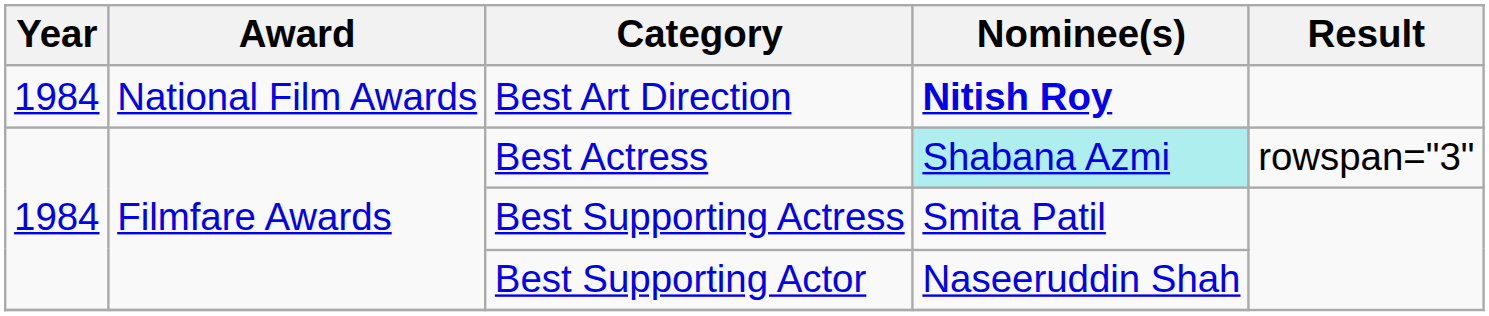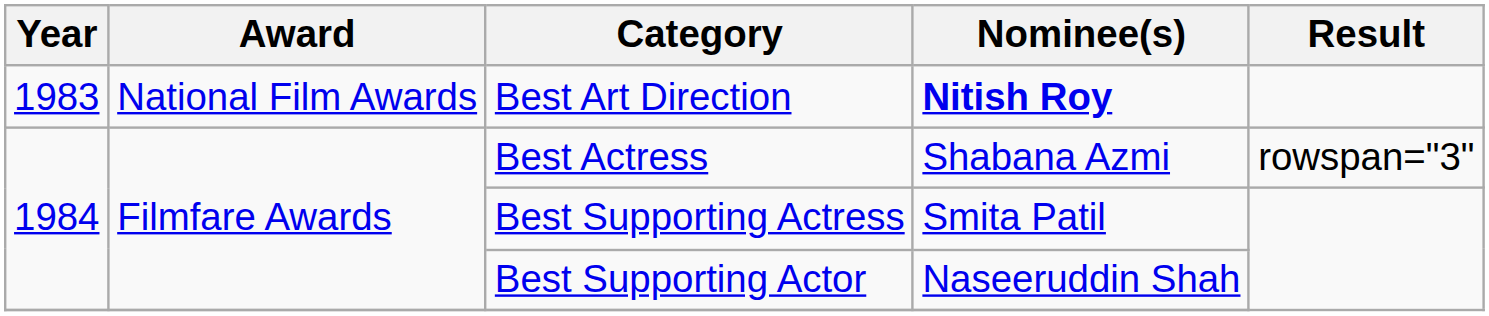(57, 95) 1984 -> (57, 95) 1983
(1046, 156) paleturquoise background -> (1046, 156) no background
